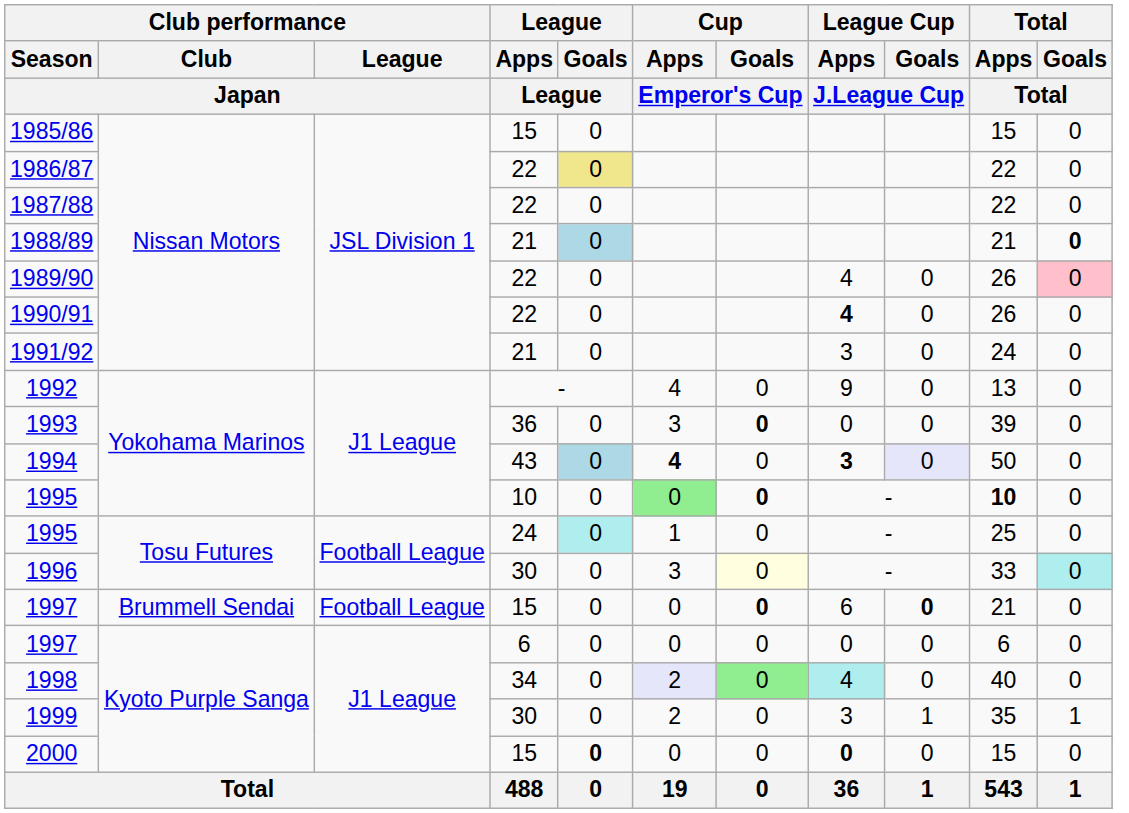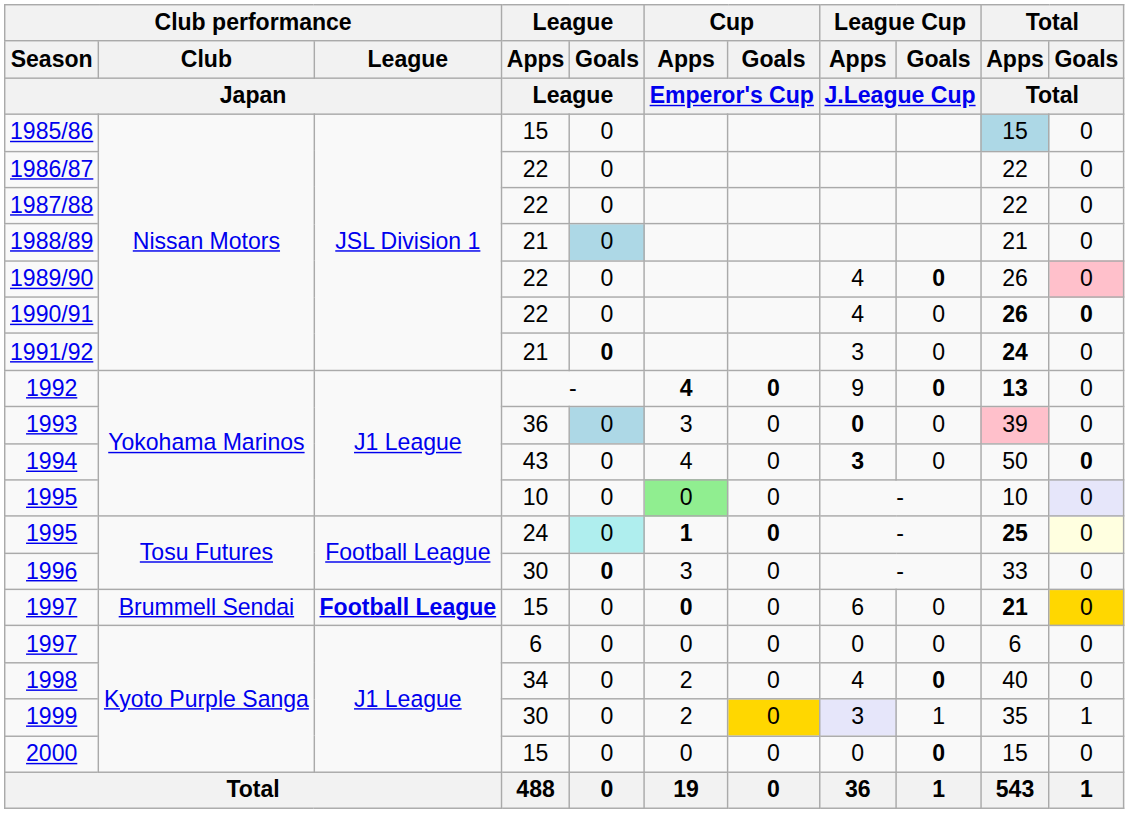(1004, 132) no background -> (1015, 132) lightblue background
(596, 168) khaki background -> (607, 168) no background
(1075, 242) bold -> (1086, 242) normal
(927, 278) normal -> (939, 278) bold
(846, 315) bold -> (858, 315) normal
(1004, 315) normal -> (1015, 315) bold
(1075, 315) normal -> (1086, 315) bold
(596, 351) normal -> (607, 351) bold
(1004, 351) normal -> (1015, 351) bold
(675, 388) normal -> (686, 388) bold
(762, 388) normal -> (774, 388) bold
(927, 388) normal -> (939, 388) bold
(1004, 388) normal -> (1015, 388) bold
(596, 424) no background -> (607, 424) lightblue background
(762, 424) bold -> (774, 424) normal
(846, 424) normal -> (858, 424) bold
(1004, 424) no background -> (1015, 424) pink background
(596, 461) lightblue background -> (607, 461) no background
(675, 461) bold -> (686, 461) normal
(927, 461) lavender background -> (939, 461) no background
(1075, 461) normal -> (1086, 461) bold
(762, 497) bold -> (774, 497) normal
(1004, 497) bold -> (1015, 497) normal
(1075, 497) no background -> (1086, 497) lavender background
(675, 534) normal -> (686, 534) bold
(762, 534) normal -> (774, 534) bold
(1004, 534) normal -> (1015, 534) bold
(1075, 534) no background -> (1086, 534) lightyellow background
(596, 570) normal -> (607, 570) bold
(762, 570) lightyellow background -> (774, 570) no background
(1075, 570) paleturquoise background -> (1086, 570) no background
(402, 607) normal -> (408, 607) bold
(675, 607) normal -> (686, 607) bold
(762, 607) bold -> (774, 607) normal
(927, 607) bold -> (939, 607) normal
(1004, 607) normal -> (1015, 607) bold
(1075, 607) no background -> (1086, 607) gold background
(675, 680) lavender background -> (686, 680) no background
(762, 680) lightgreen background -> (774, 680) no background
(846, 680) paleturquoise background -> (858, 680) no background
(927, 680) normal -> (939, 680) bold
(762, 717) no background -> (774, 717) gold background
(846, 717) no background -> (858, 717) lavender background
(596, 753) bold -> (607, 753) normal
(846, 753) bold -> (858, 753) normal
(927, 753) normal -> (939, 753) bold
